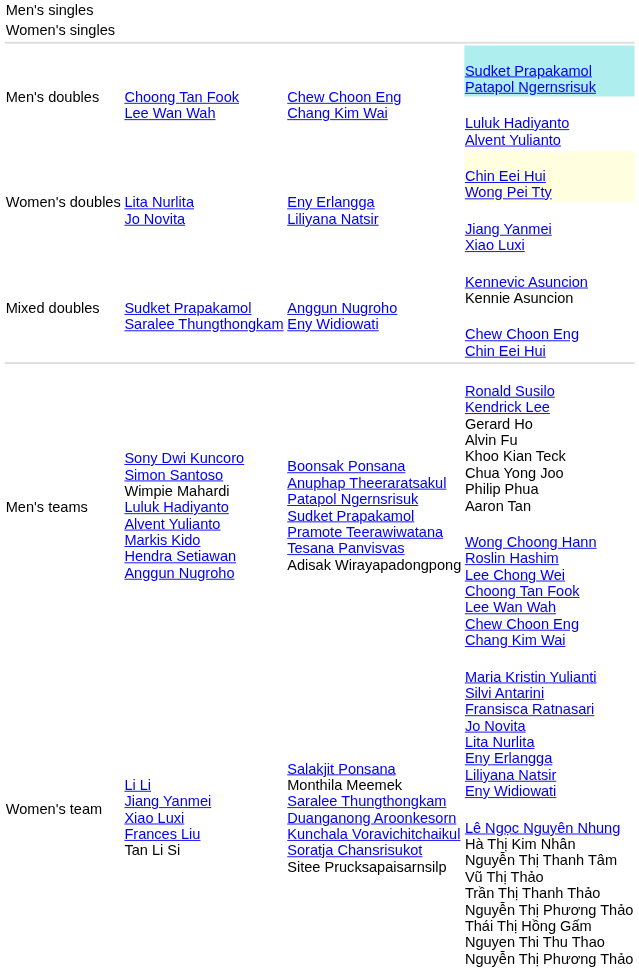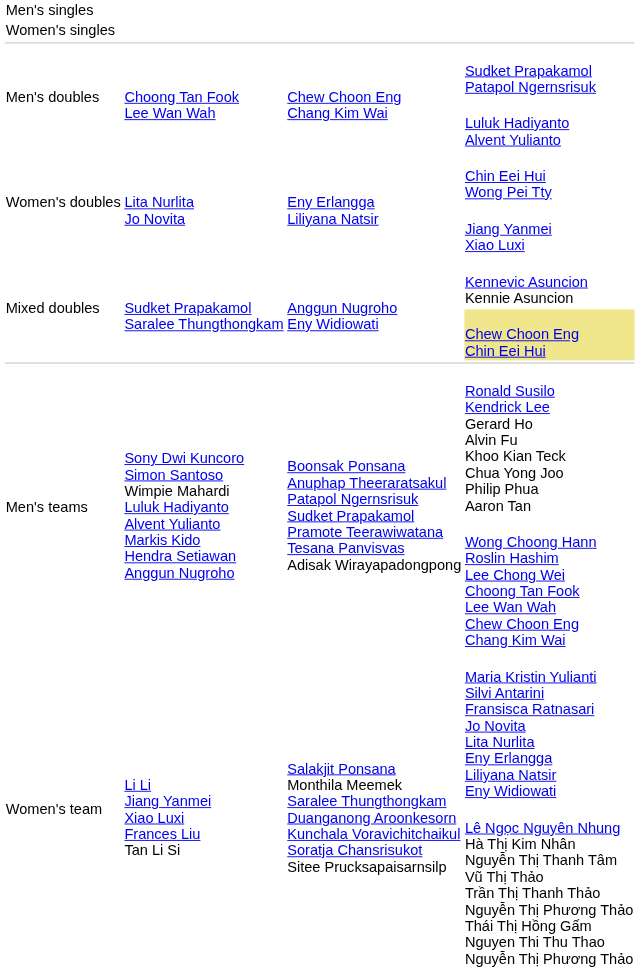(530, 79) paleturquoise background -> (530, 79) no background
(508, 184) lightyellow background -> (508, 184) no background
(522, 343) no background -> (522, 343) khaki background
